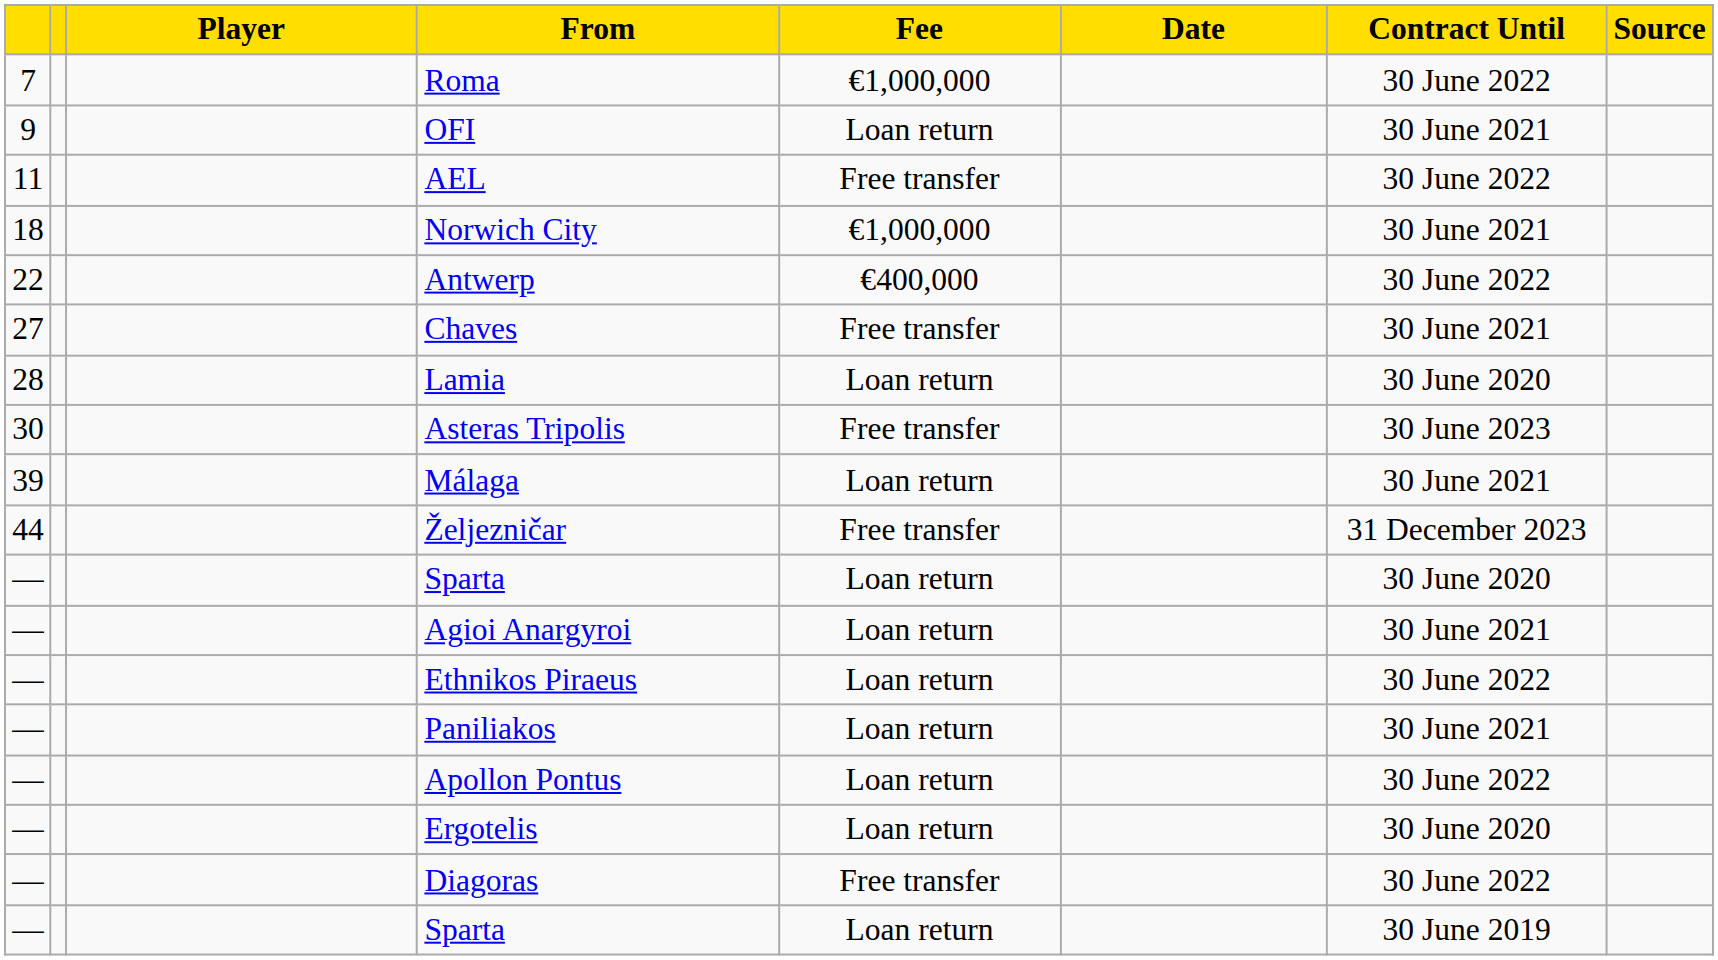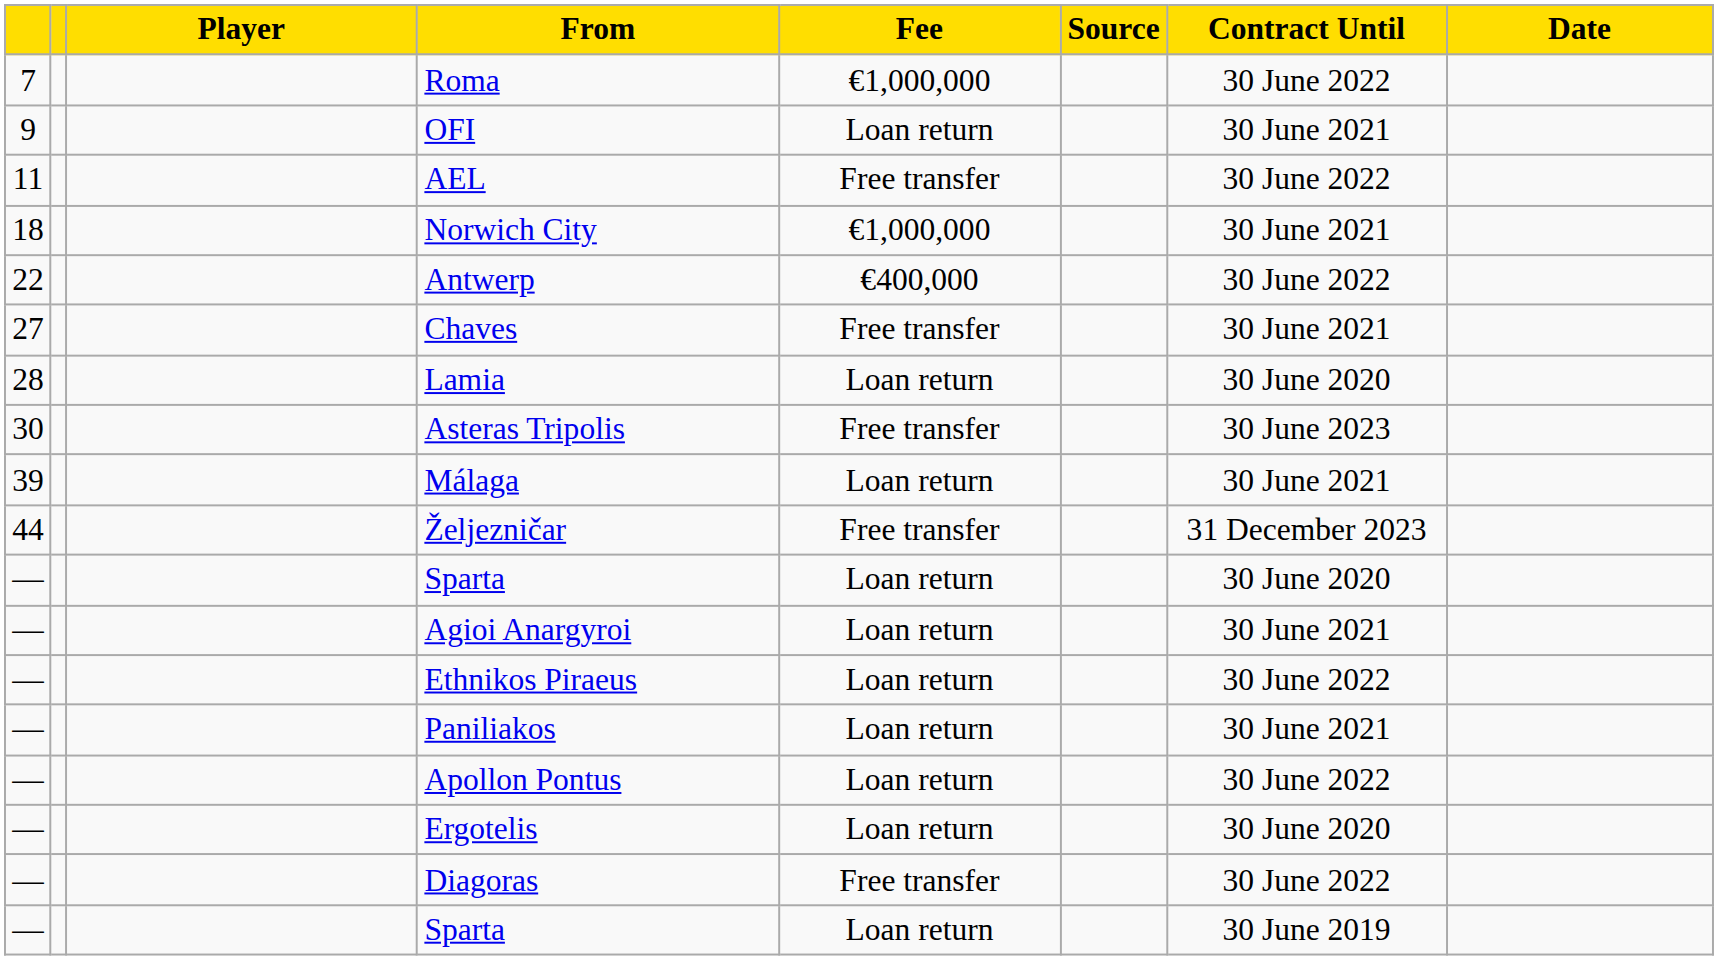columns swapped: (1194, 29) <-> (1660, 29)
